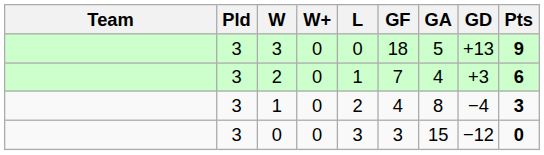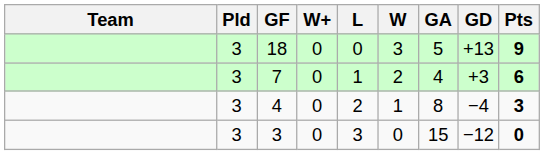columns swapped: (277, 19) <-> (398, 19)
